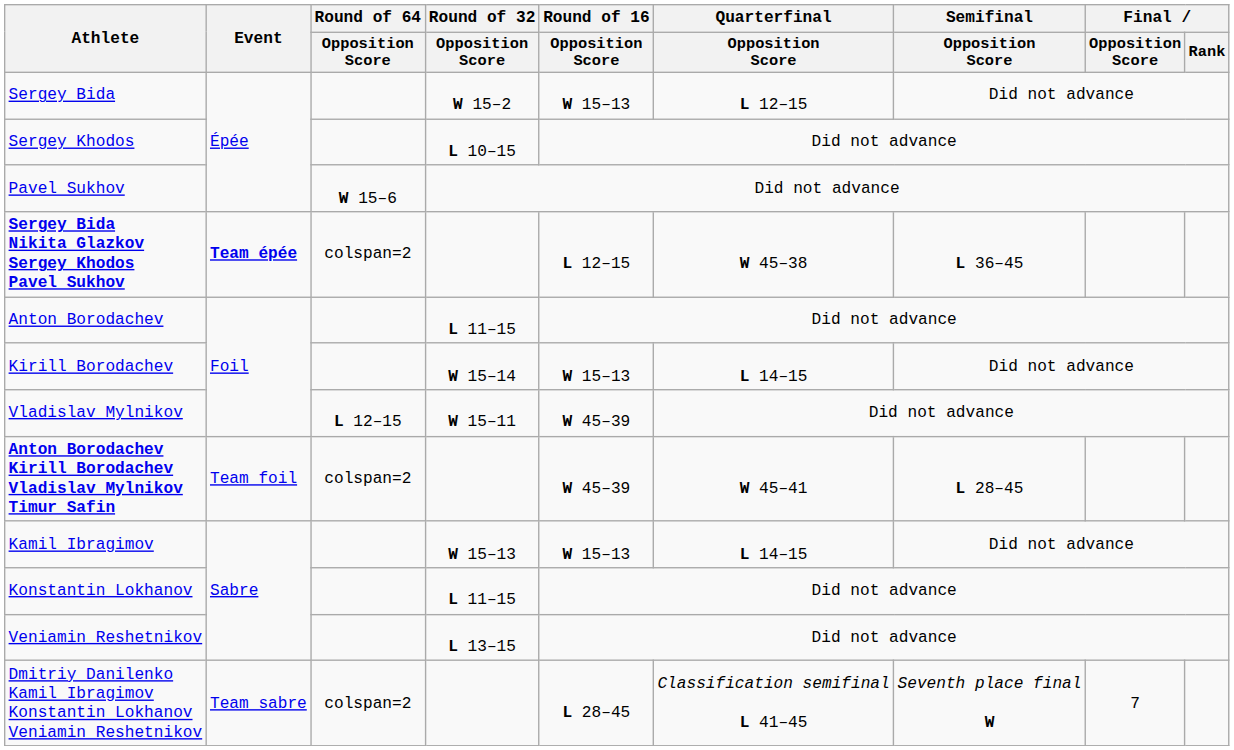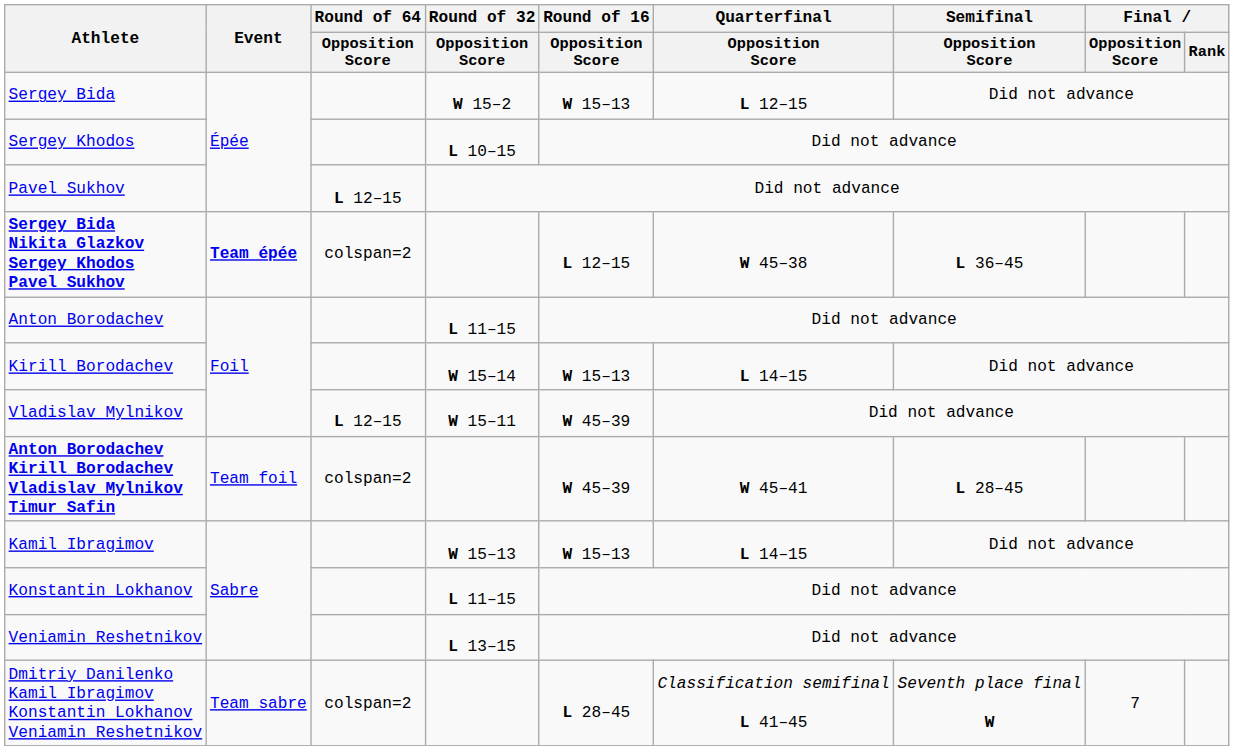(368, 198) W 15–6 -> (368, 198) L 12–15
